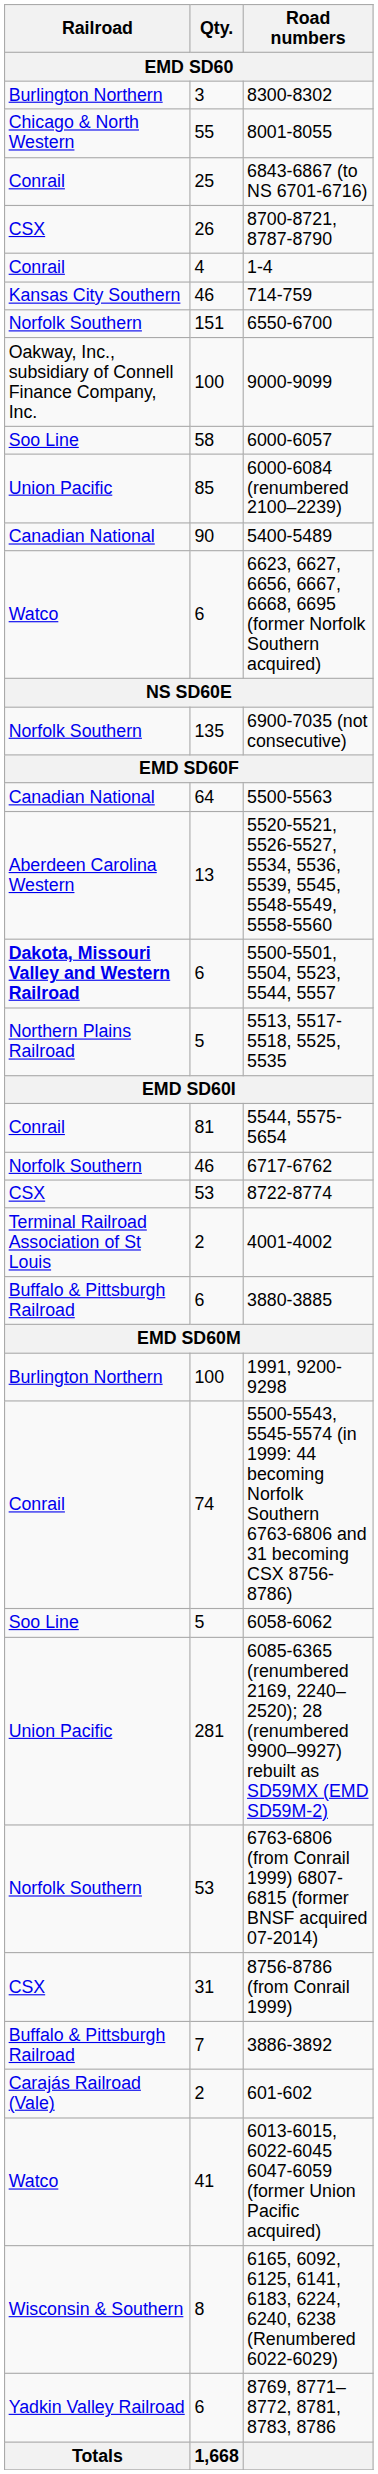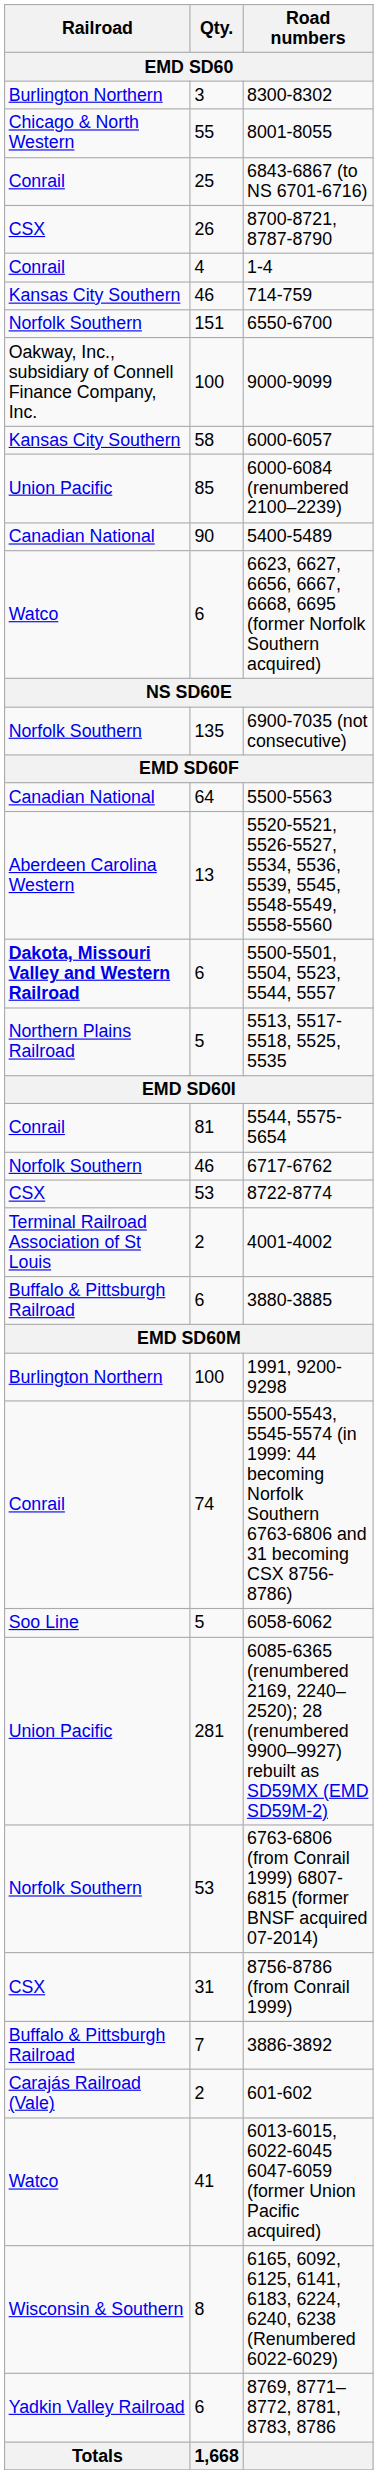(44, 440) Soo Line -> (95, 440) Kansas City Southern
